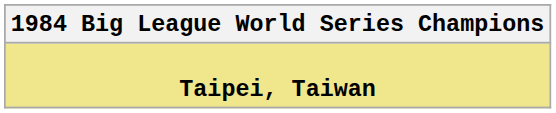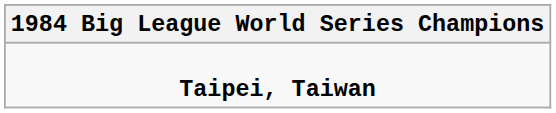(278, 89) khaki background -> (278, 89) no background
